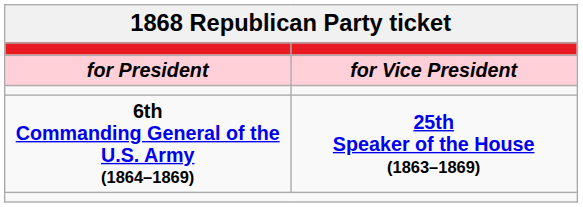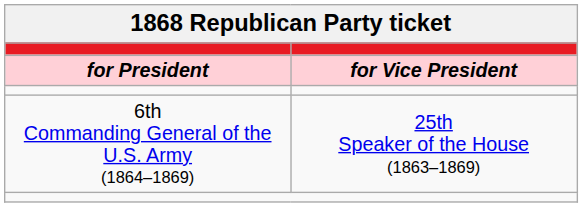(148, 144) bold -> (148, 144) normal
(434, 144) bold -> (434, 144) normal
